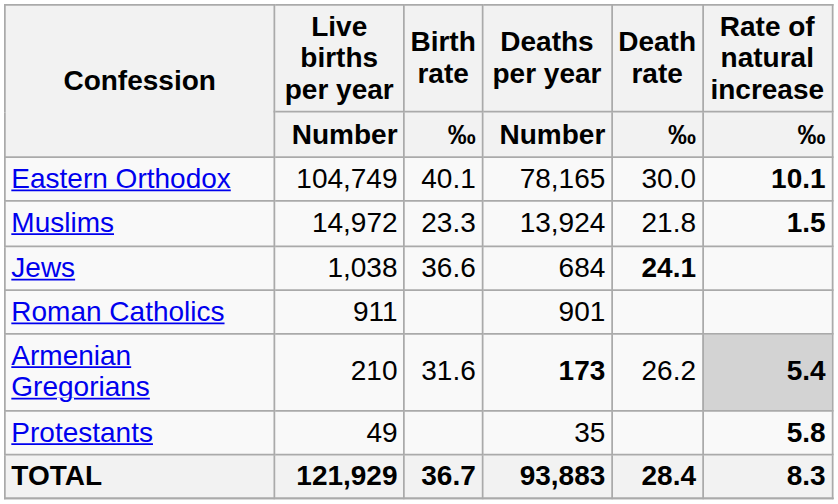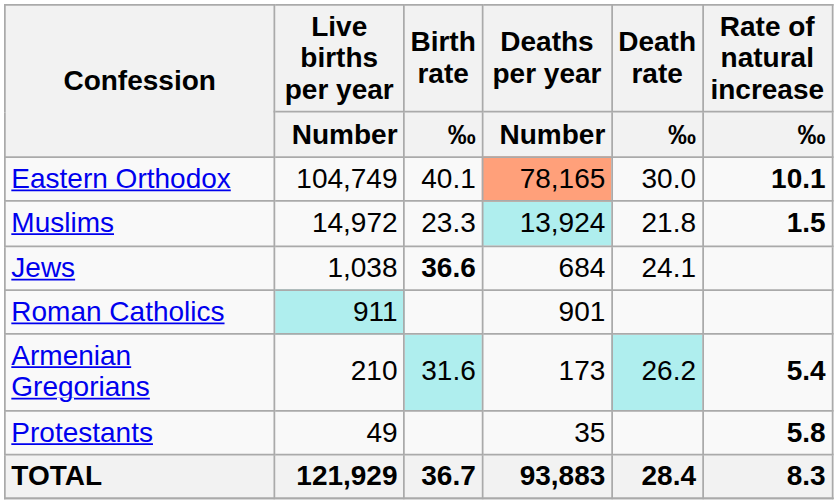(562, 178) no background -> (562, 178) lightsalmon background
(562, 222) no background -> (562, 222) paleturquoise background
(449, 267) normal -> (449, 267) bold
(669, 267) bold -> (669, 267) normal
(375, 311) no background -> (375, 311) paleturquoise background
(449, 371) no background -> (449, 371) paleturquoise background
(582, 371) bold -> (582, 371) normal
(669, 371) no background -> (669, 371) paleturquoise background
(806, 371) lightgrey background -> (806, 371) no background
